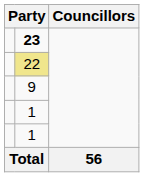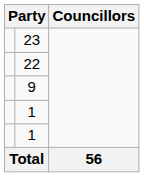(32, 40) bold -> (32, 40) normal
(32, 64) khaki background -> (32, 64) no background
